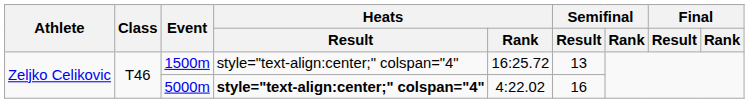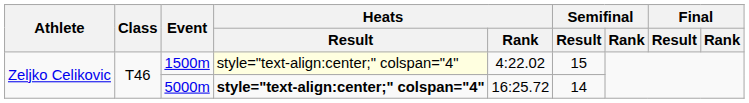(338, 63) no background -> (338, 63) lightyellow background
(520, 63) 16:25.72 -> (520, 63) 4:22.02
(579, 63) 13 -> (579, 63) 15
(520, 87) 4:22.02 -> (520, 87) 16:25.72
(579, 87) 16 -> (579, 87) 14
